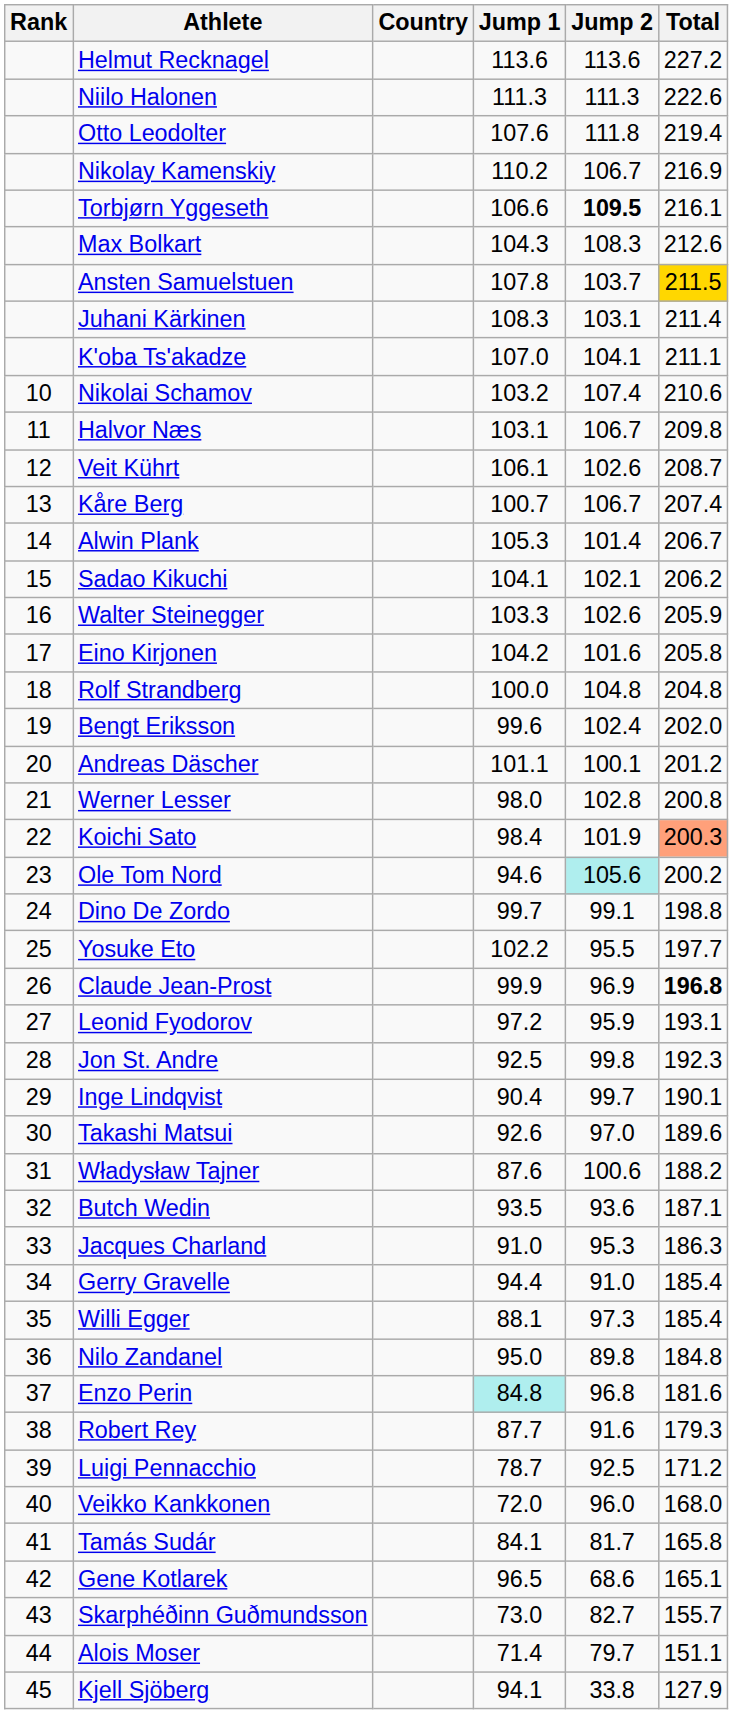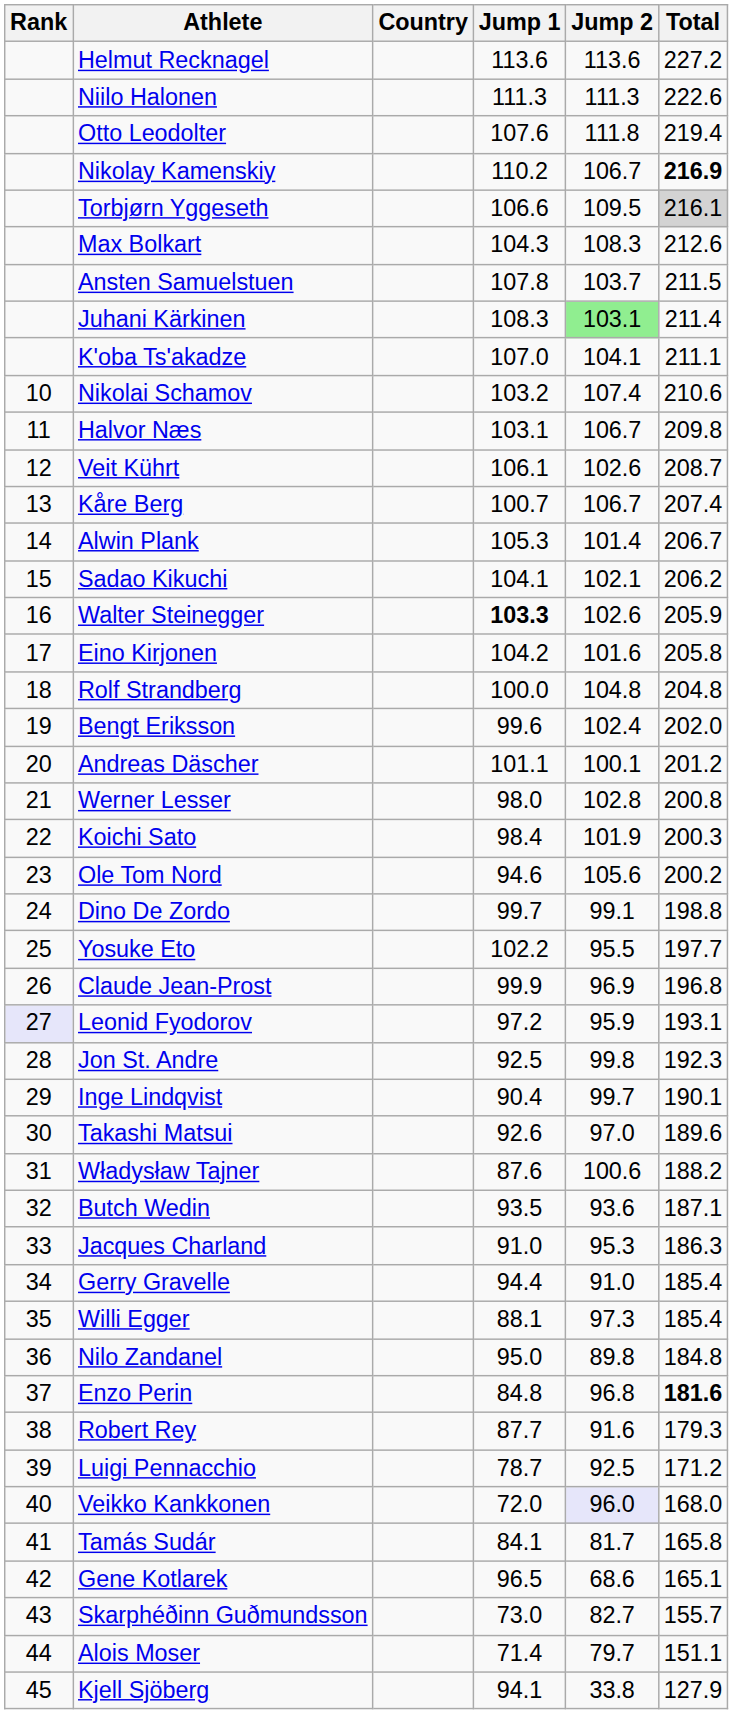(693, 171) normal -> (693, 171) bold
(612, 208) bold -> (612, 208) normal
(693, 208) no background -> (693, 208) lightgrey background
(693, 282) gold background -> (693, 282) no background
(612, 319) no background -> (612, 319) lightgreen background
(520, 615) normal -> (520, 615) bold
(693, 838) lightsalmon background -> (693, 838) no background
(612, 875) paleturquoise background -> (612, 875) no background
(693, 986) bold -> (693, 986) normal
(39, 1023) no background -> (39, 1023) lavender background
(520, 1393) paleturquoise background -> (520, 1393) no background
(693, 1393) normal -> (693, 1393) bold
(612, 1504) no background -> (612, 1504) lavender background
